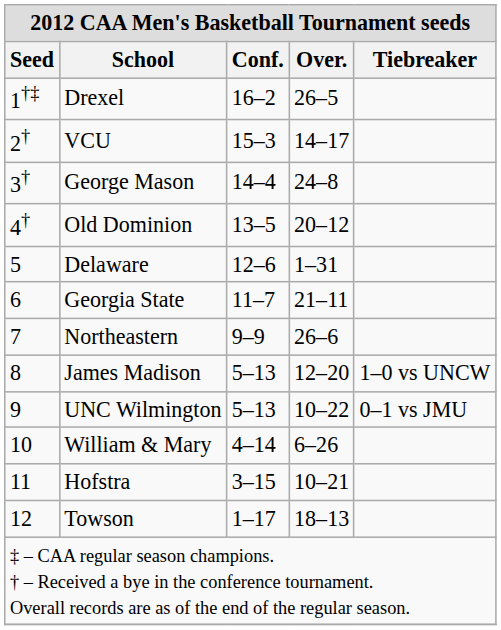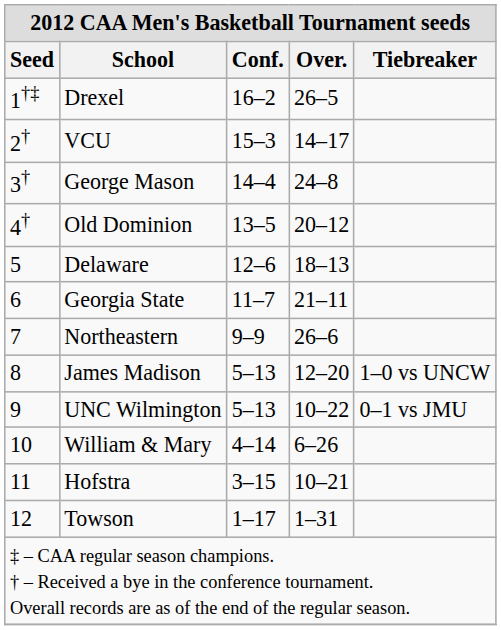(316, 264) 1–31 -> (322, 264) 18–13
(322, 518) 18–13 -> (316, 518) 1–31
